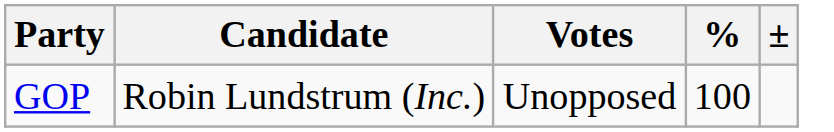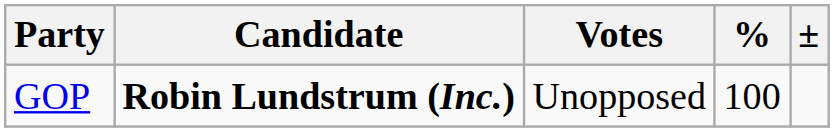(304, 95) normal -> (319, 95) bold
